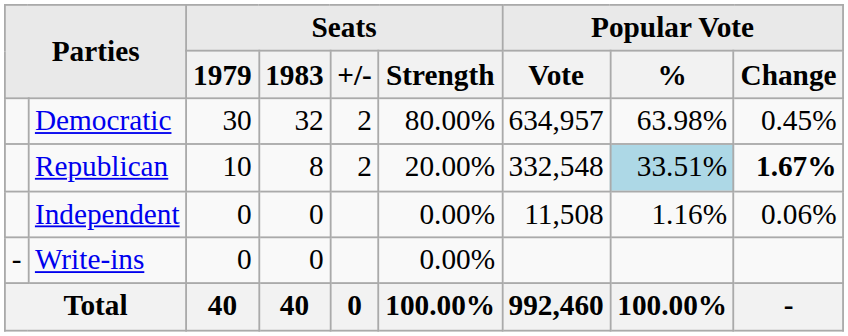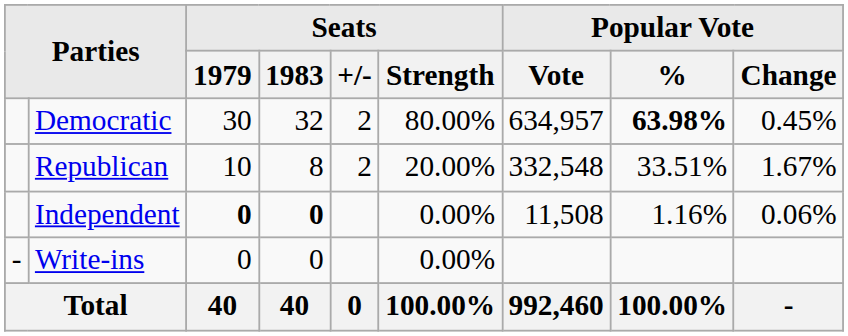(682, 120) normal -> (679, 120) bold
(682, 167) lightblue background -> (682, 167) no background
(796, 167) bold -> (799, 167) normal
(244, 213) normal -> (244, 213) bold
(316, 213) normal -> (316, 213) bold
